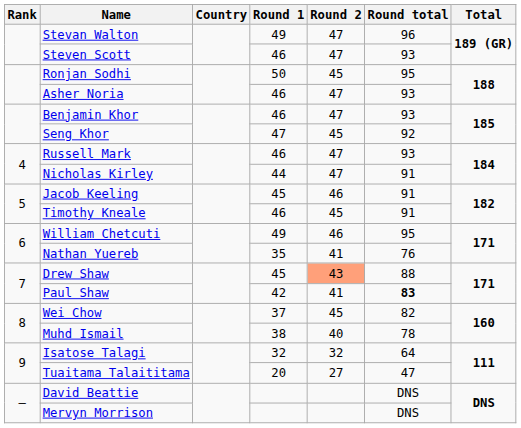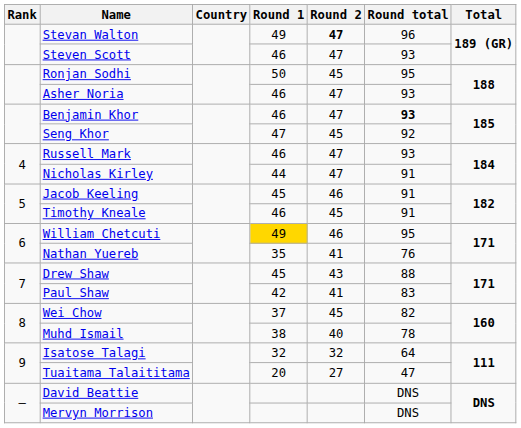(336, 34) normal -> (336, 34) bold
(408, 114) normal -> (408, 114) bold
(279, 234) no background -> (279, 234) gold background
(336, 273) lightsalmon background -> (336, 273) no background
(408, 293) bold -> (408, 293) normal
